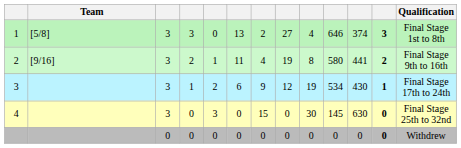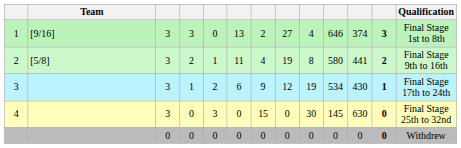(40, 33) [5/8] -> (42, 33) [9/16]
(42, 60) [9/16] -> (40, 60) [5/8]
